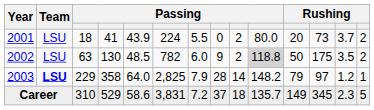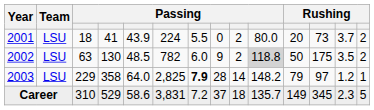(55, 76) bold -> (55, 76) normal
(199, 76) normal -> (199, 76) bold
